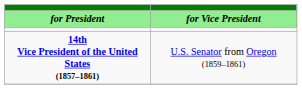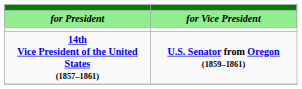(224, 58) normal -> (224, 58) bold
